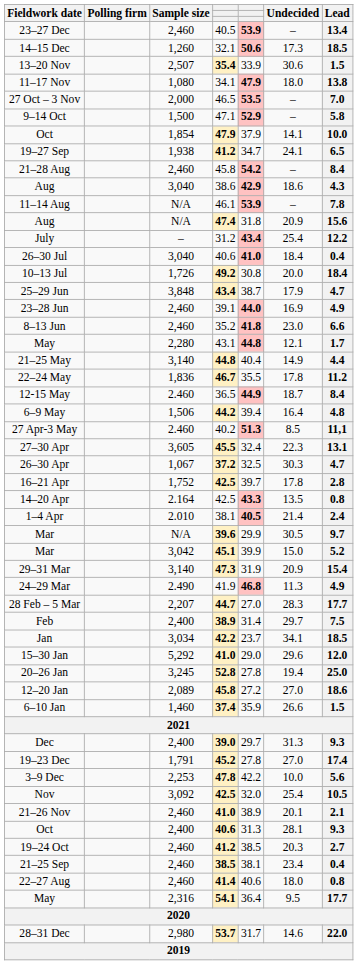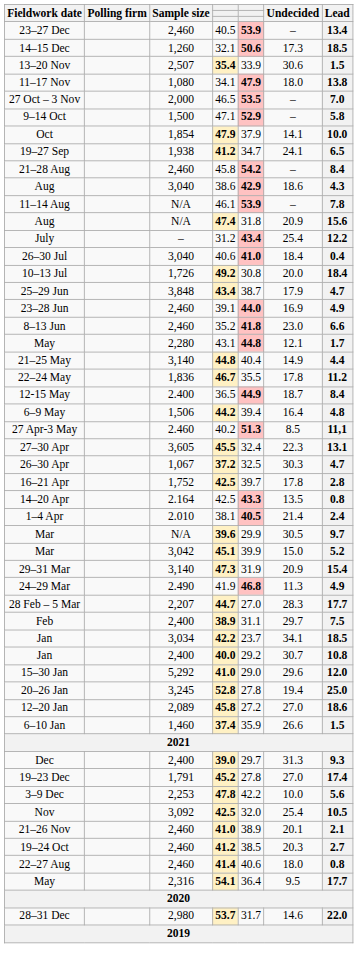(181, 394) 2.460 -> (181, 394) 2.400
(251, 620) 31.4 -> (251, 620) 31.1
+ row: (45, 655)
- row: (45, 829)
- row: (45, 864)
